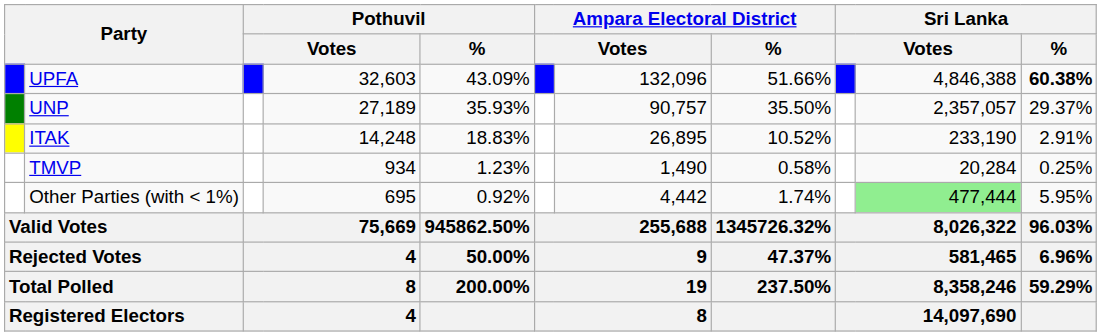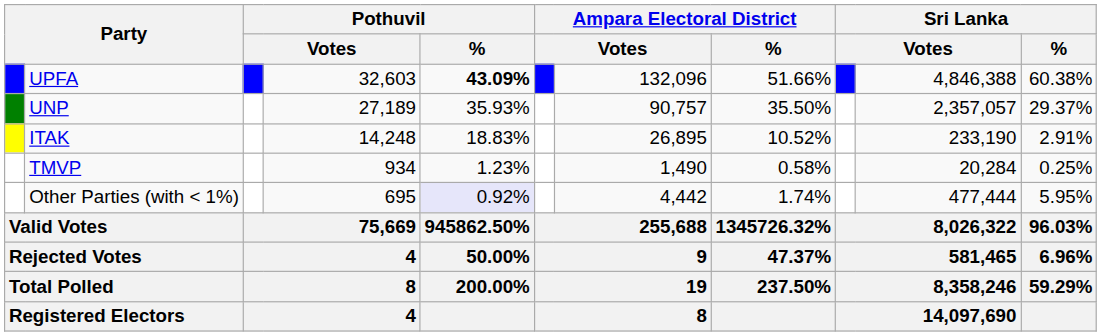(498, 78) normal -> (498, 78) bold
(1061, 78) bold -> (1061, 78) normal
(503, 197) no background -> (503, 197) lavender background
(983, 197) lightgreen background -> (983, 197) no background
